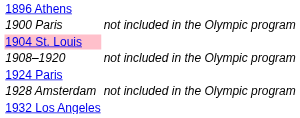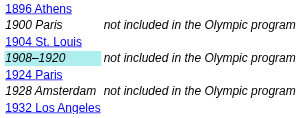(44, 42) pink background -> (44, 42) no background
(35, 58) no background -> (35, 58) paleturquoise background
